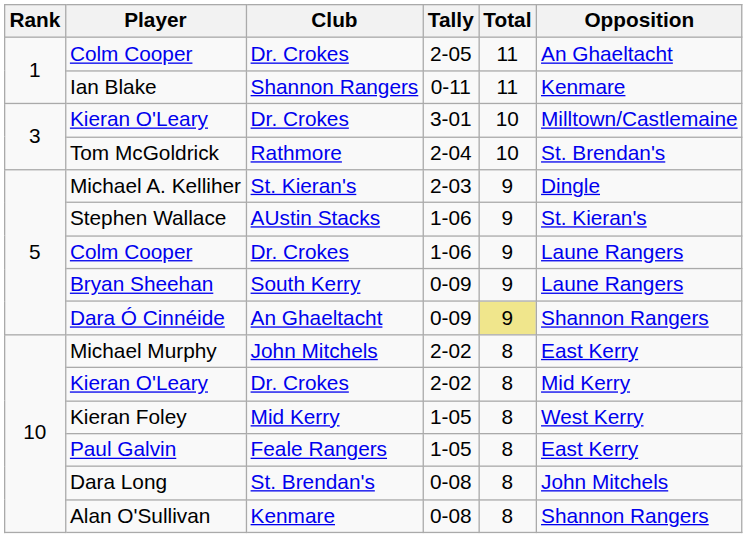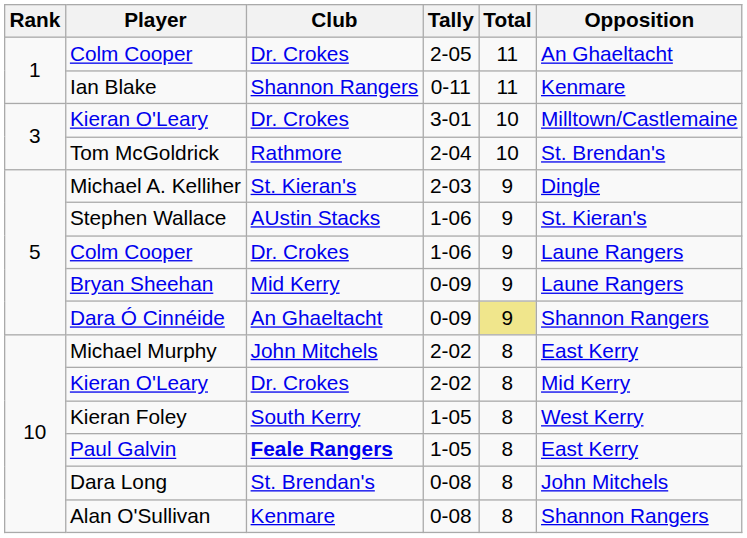(306, 284) South Kerry -> (295, 284) Mid Kerry
(295, 416) Mid Kerry -> (306, 416) South Kerry
(319, 449) normal -> (322, 449) bold
